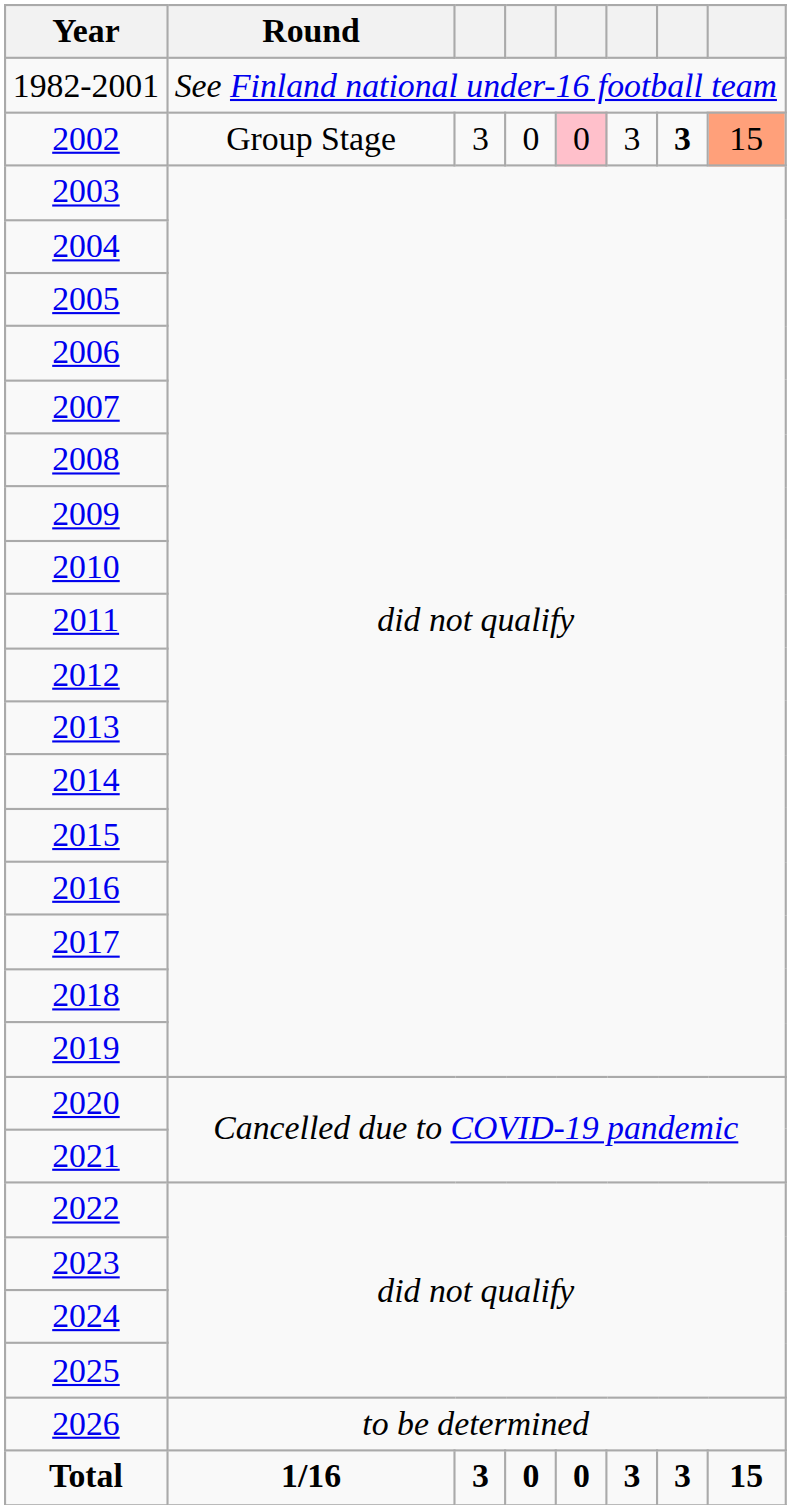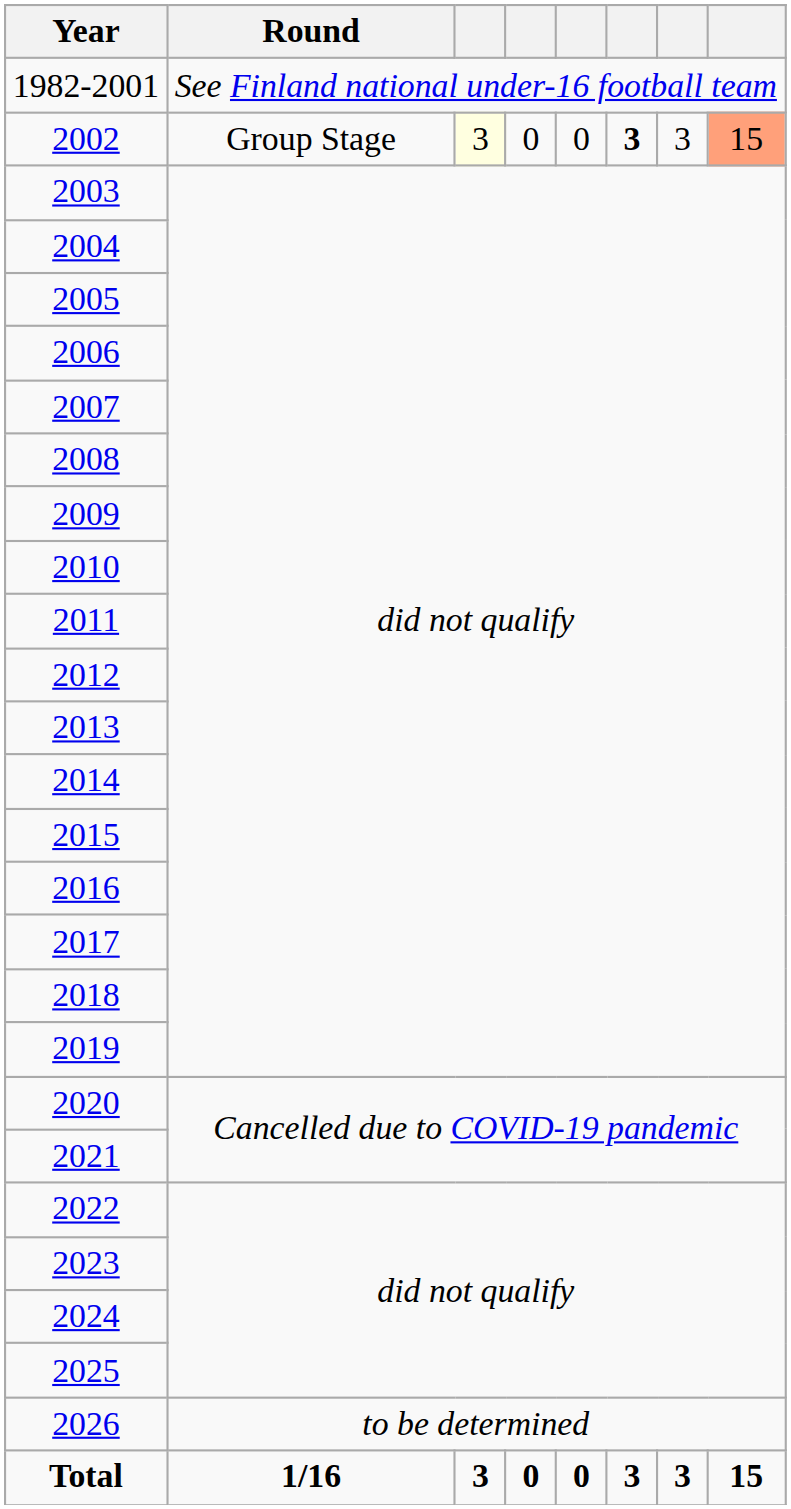(481, 138) no background -> (481, 138) lightyellow background
(581, 138) pink background -> (581, 138) no background
(632, 138) normal -> (632, 138) bold
(682, 138) bold -> (682, 138) normal
